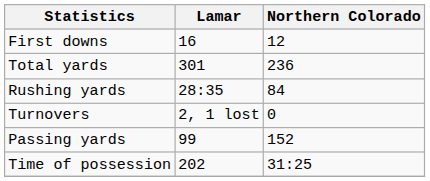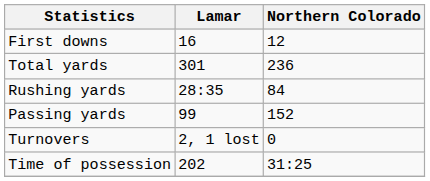rows swapped: (67, 140) <-> (49, 115)
